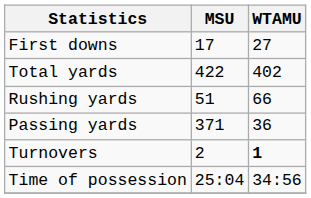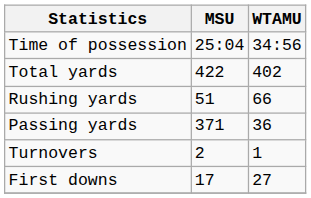rows swapped: (63, 46) <-> (98, 180)
(257, 153) bold -> (257, 153) normal
